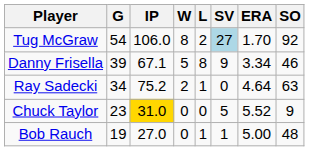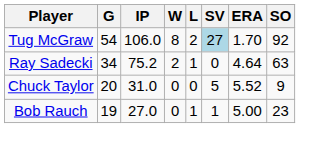- row: (55, 63)
(118, 110) 23 -> (109, 87) 20
(152, 110) gold background -> (143, 87) no background
(290, 134) 48 -> (281, 110) 23
